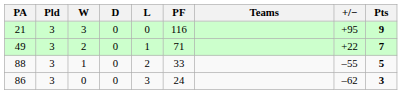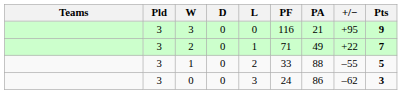columns swapped: (264, 13) <-> (20, 13)
